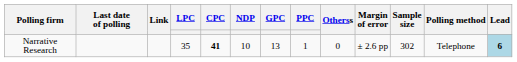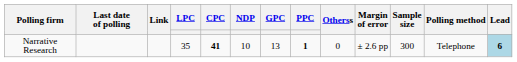(305, 46) normal -> (305, 46) bold
(407, 46) 302 -> (407, 46) 300
